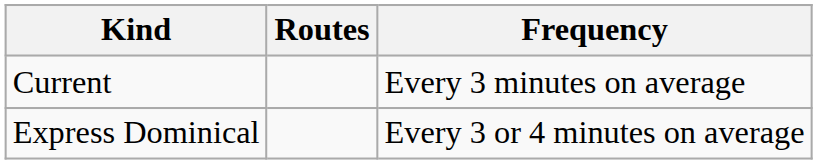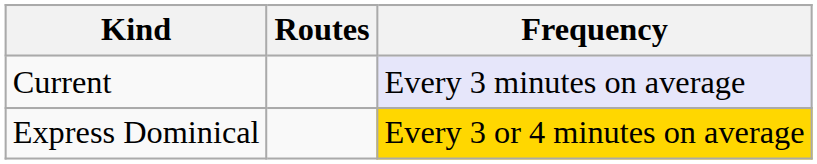(565, 81) no background -> (565, 81) lavender background
(595, 132) no background -> (595, 132) gold background
